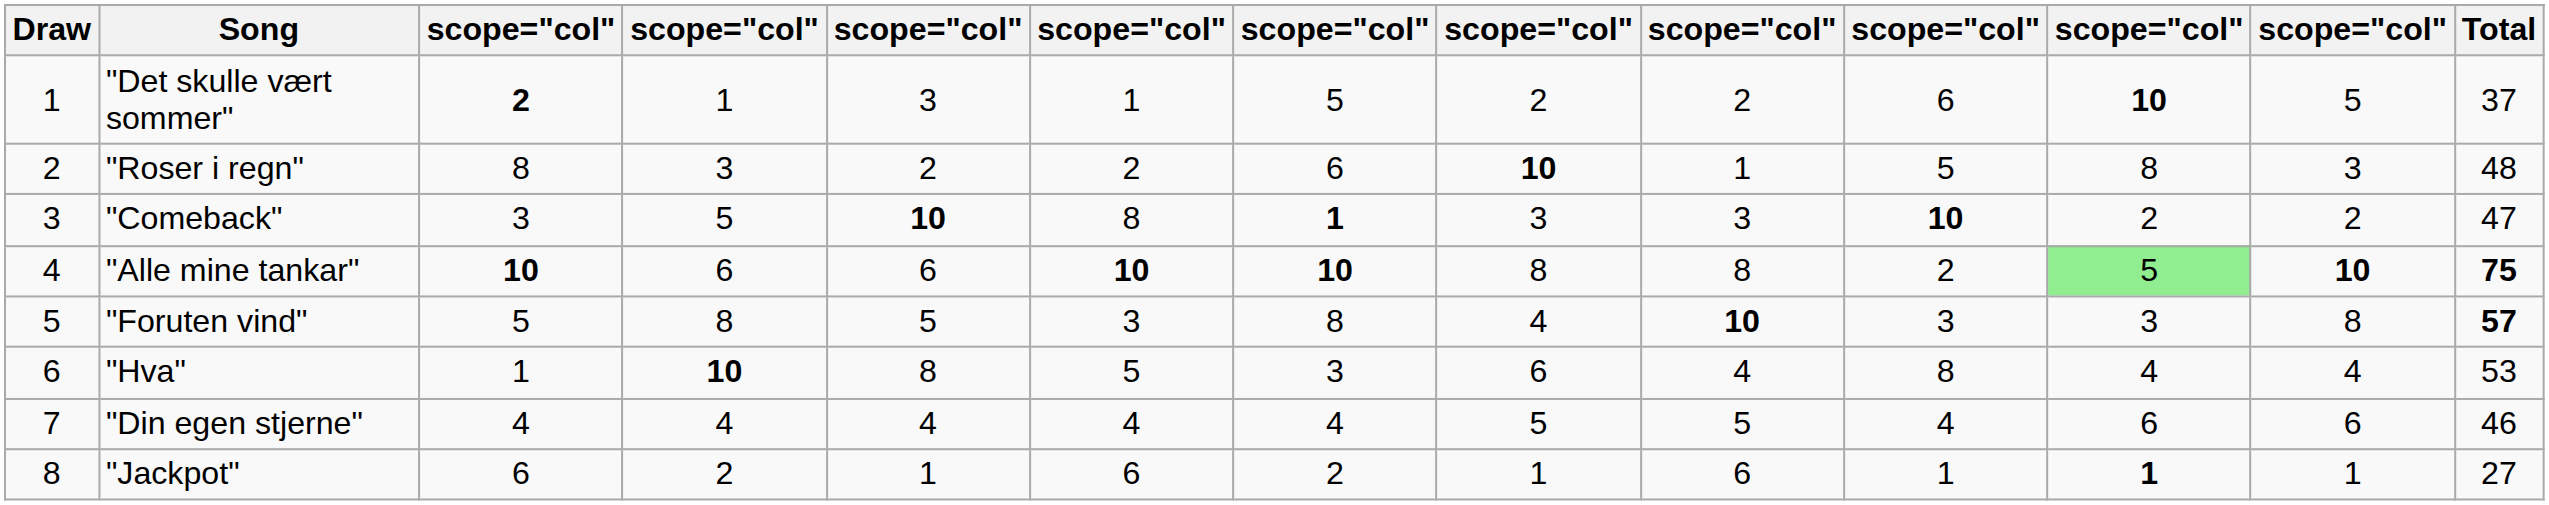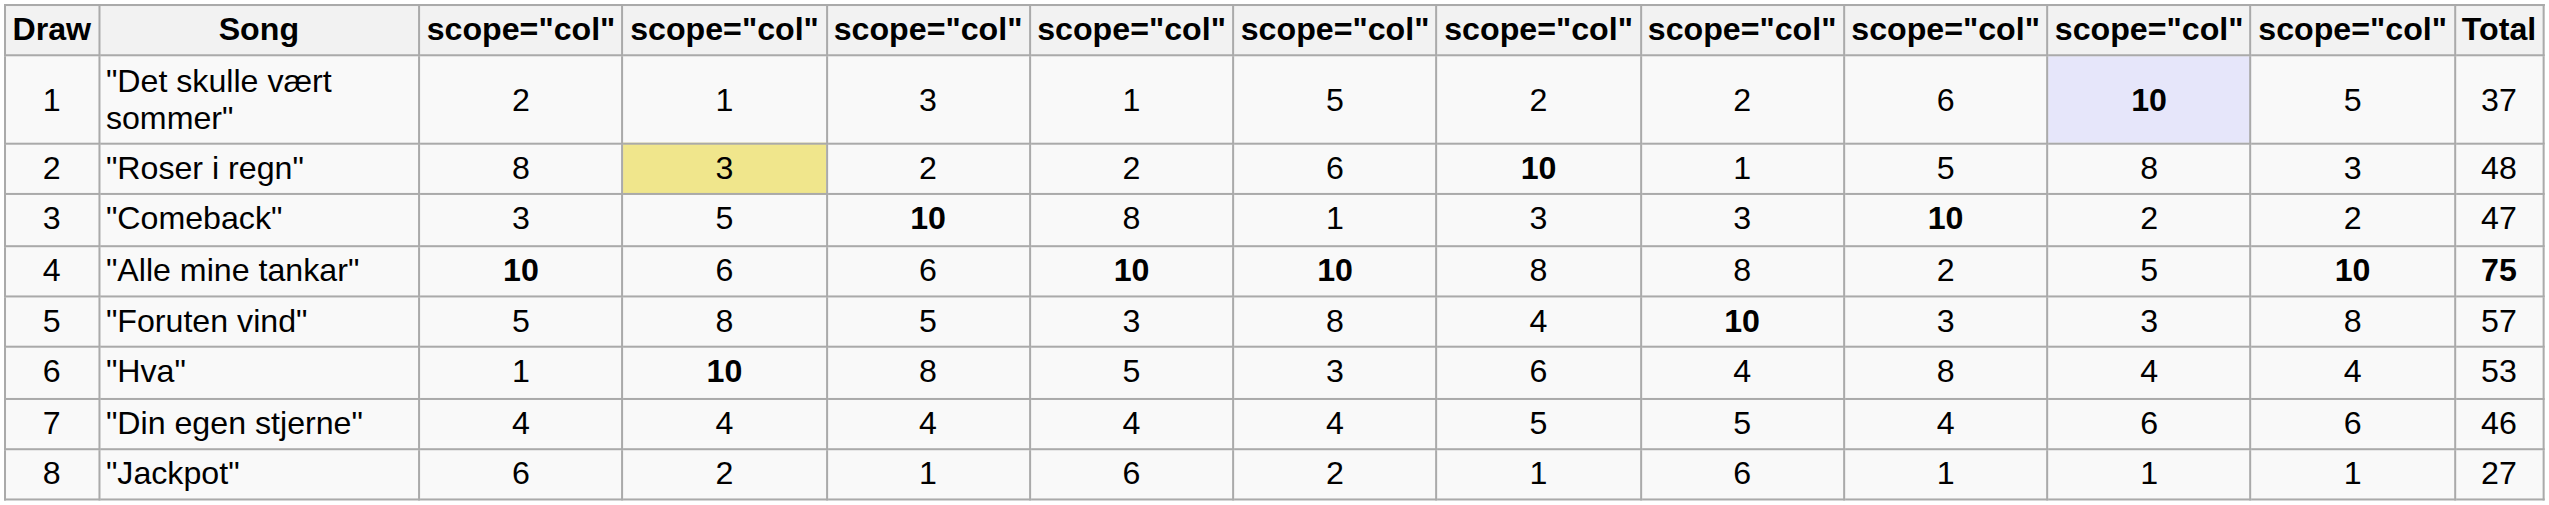(521, 99) bold -> (521, 99) normal
(2149, 99) no background -> (2149, 99) lavender background
(725, 168) no background -> (725, 168) khaki background
(1335, 219) bold -> (1335, 219) normal
(2149, 270) lightgreen background -> (2149, 270) no background
(2499, 321) bold -> (2499, 321) normal
(2149, 474) bold -> (2149, 474) normal
